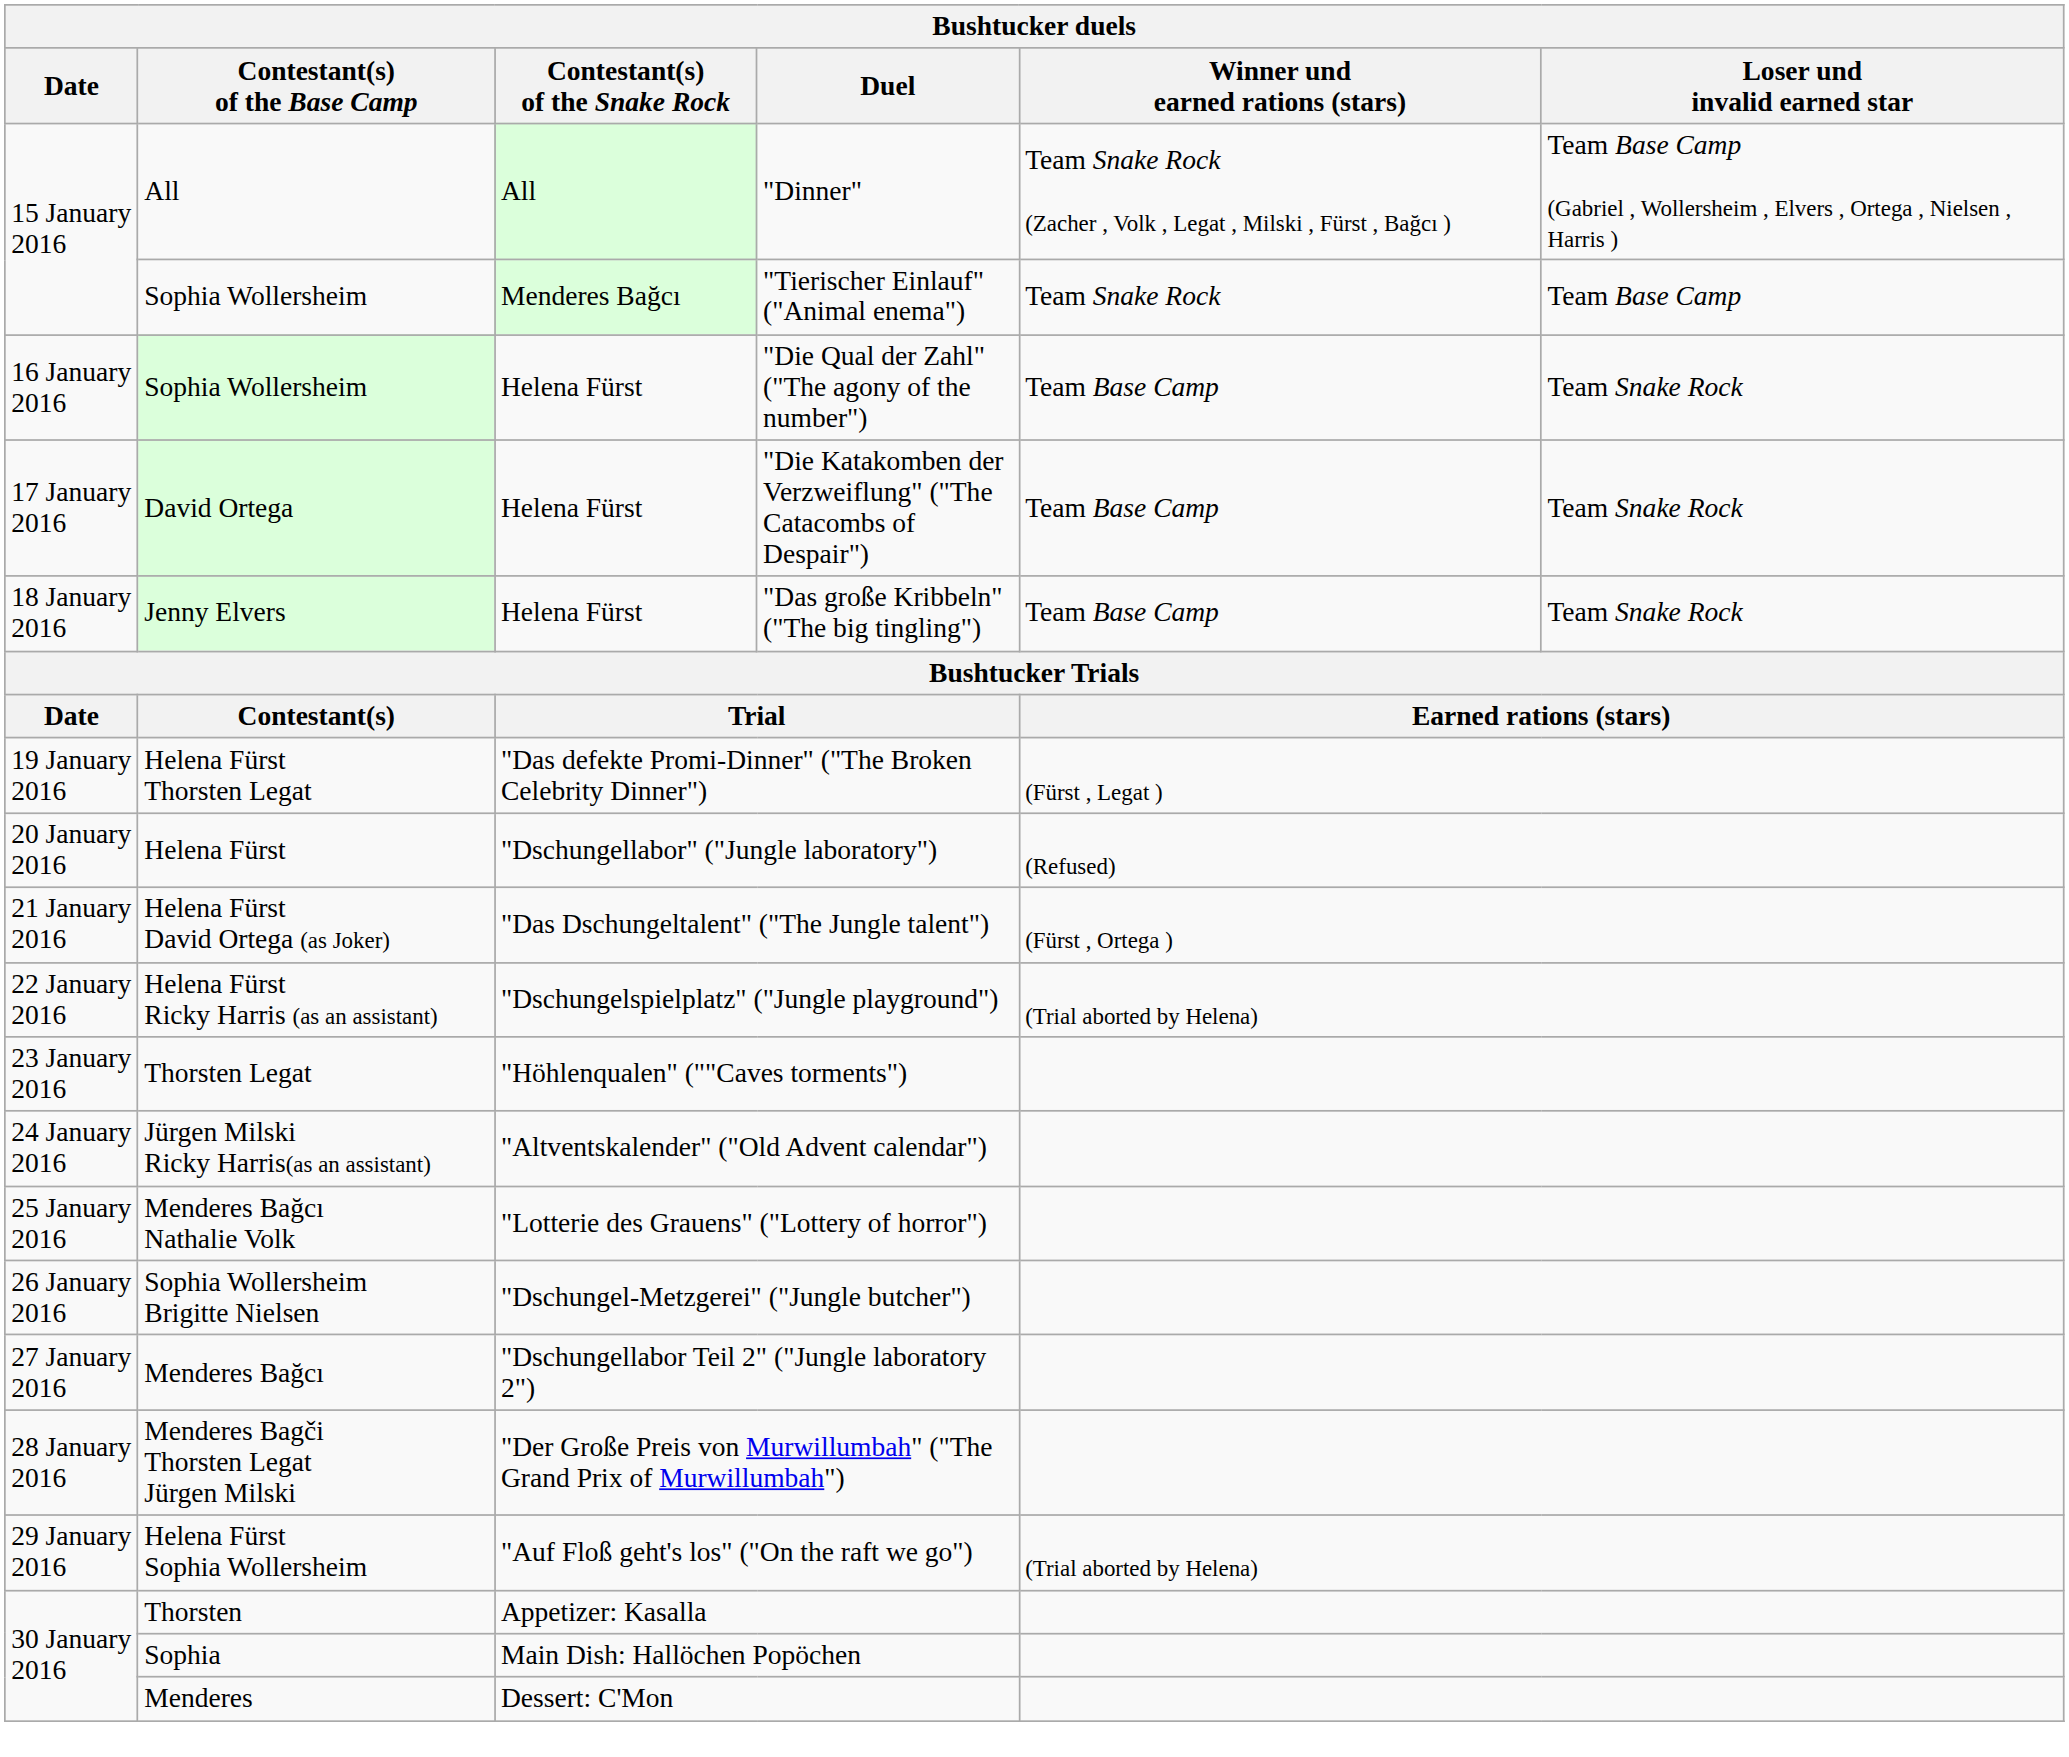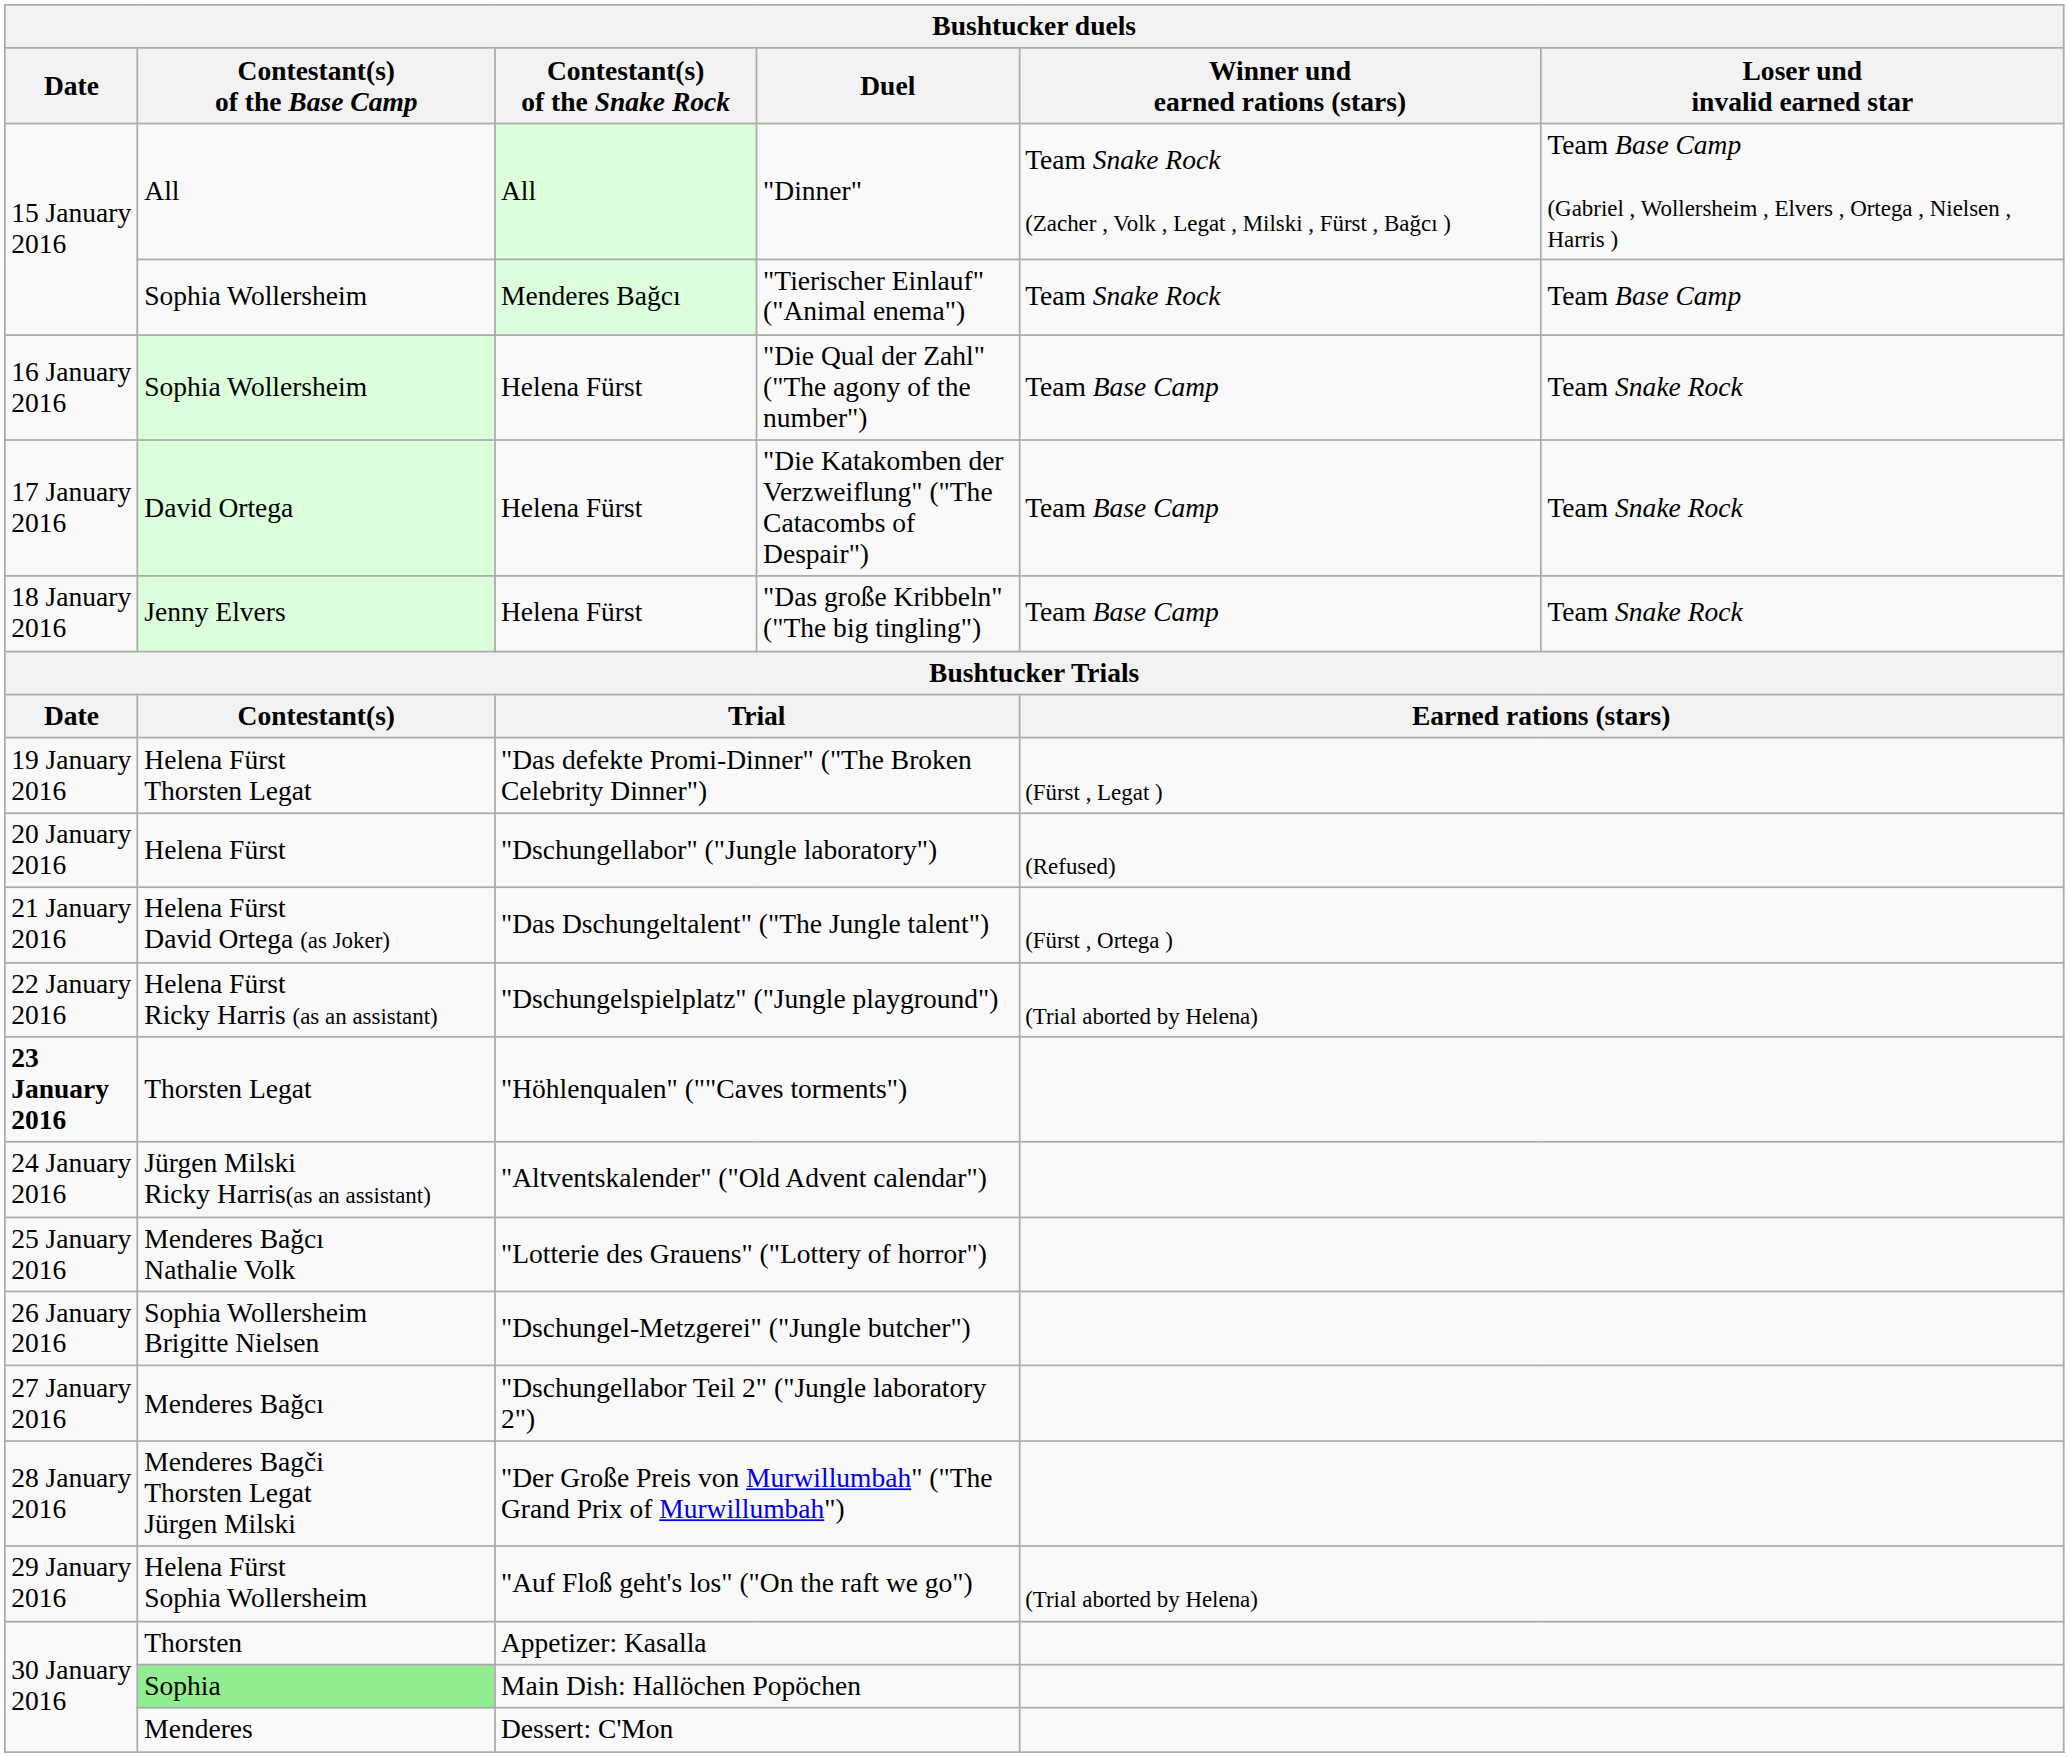(71, 1073) normal -> (60, 1089) bold
(183, 1654) no background -> (183, 1685) lightgreen background
